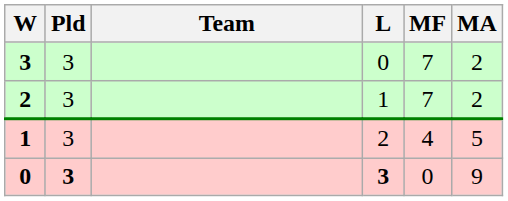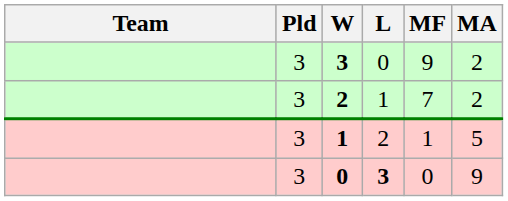columns swapped: (227, 23) <-> (25, 23)
(428, 61) 7 -> (428, 61) 9
(428, 138) 4 -> (428, 138) 1
(68, 176) bold -> (299, 176) normal
